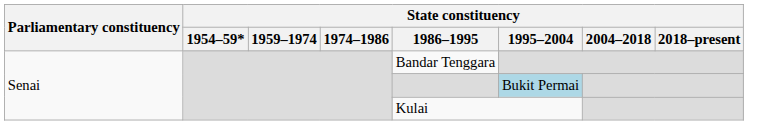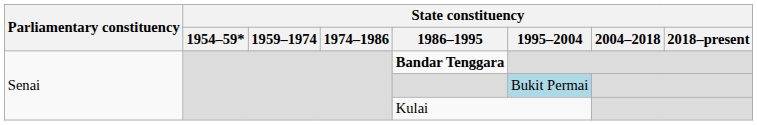(445, 62) normal -> (450, 62) bold
